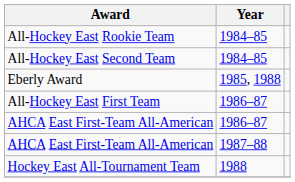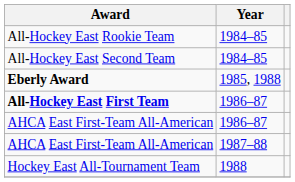(45, 79) normal -> (48, 79) bold
(84, 101) normal -> (88, 101) bold
